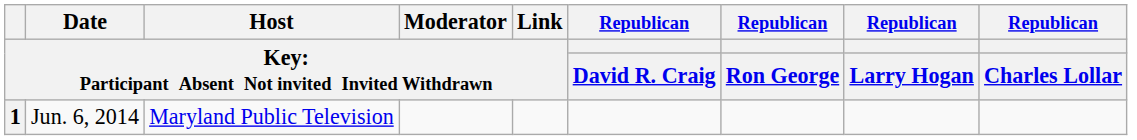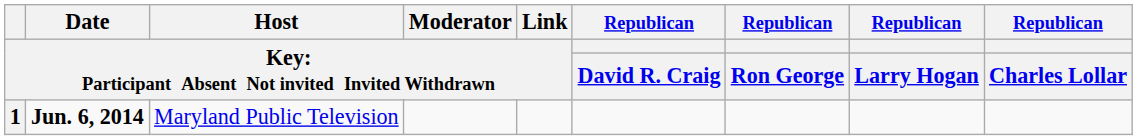(85, 116) normal -> (87, 116) bold
